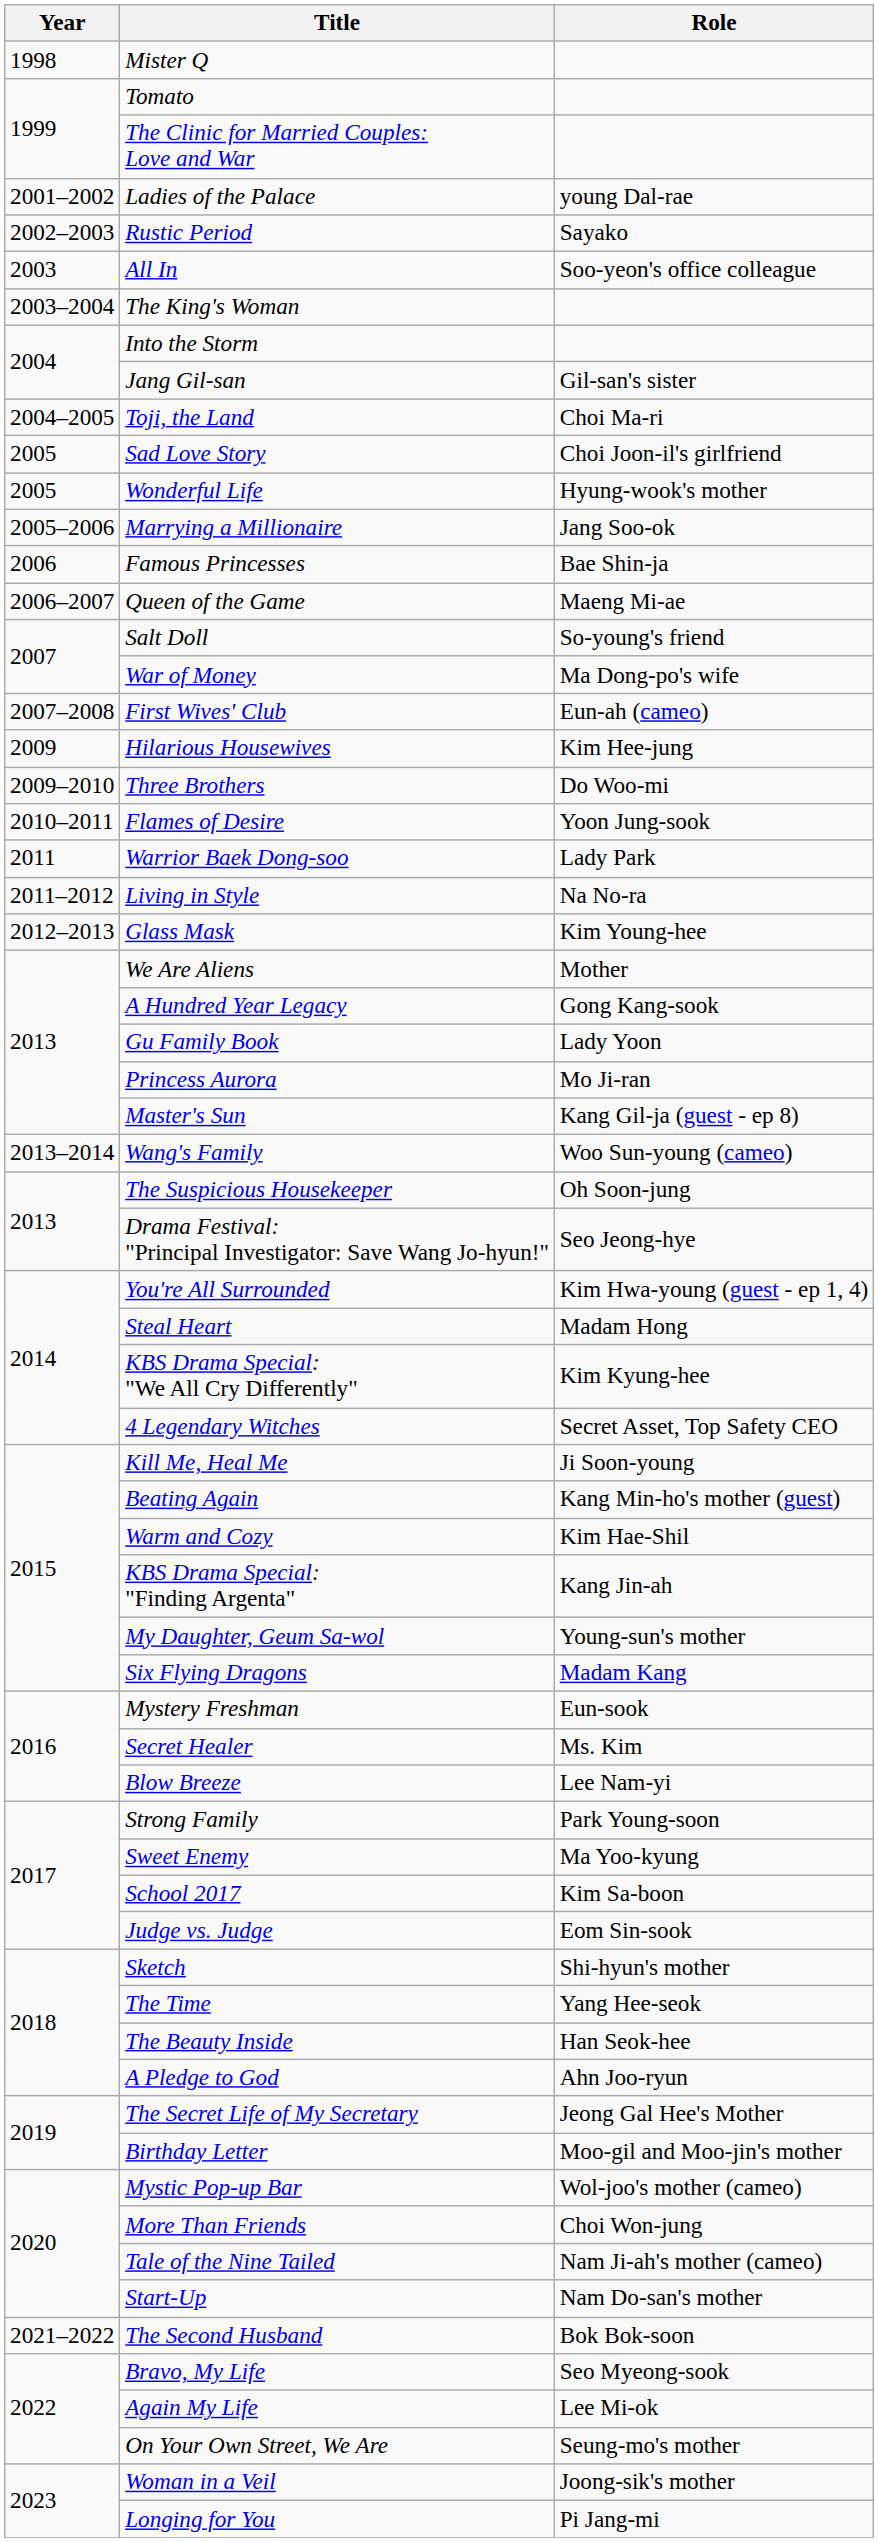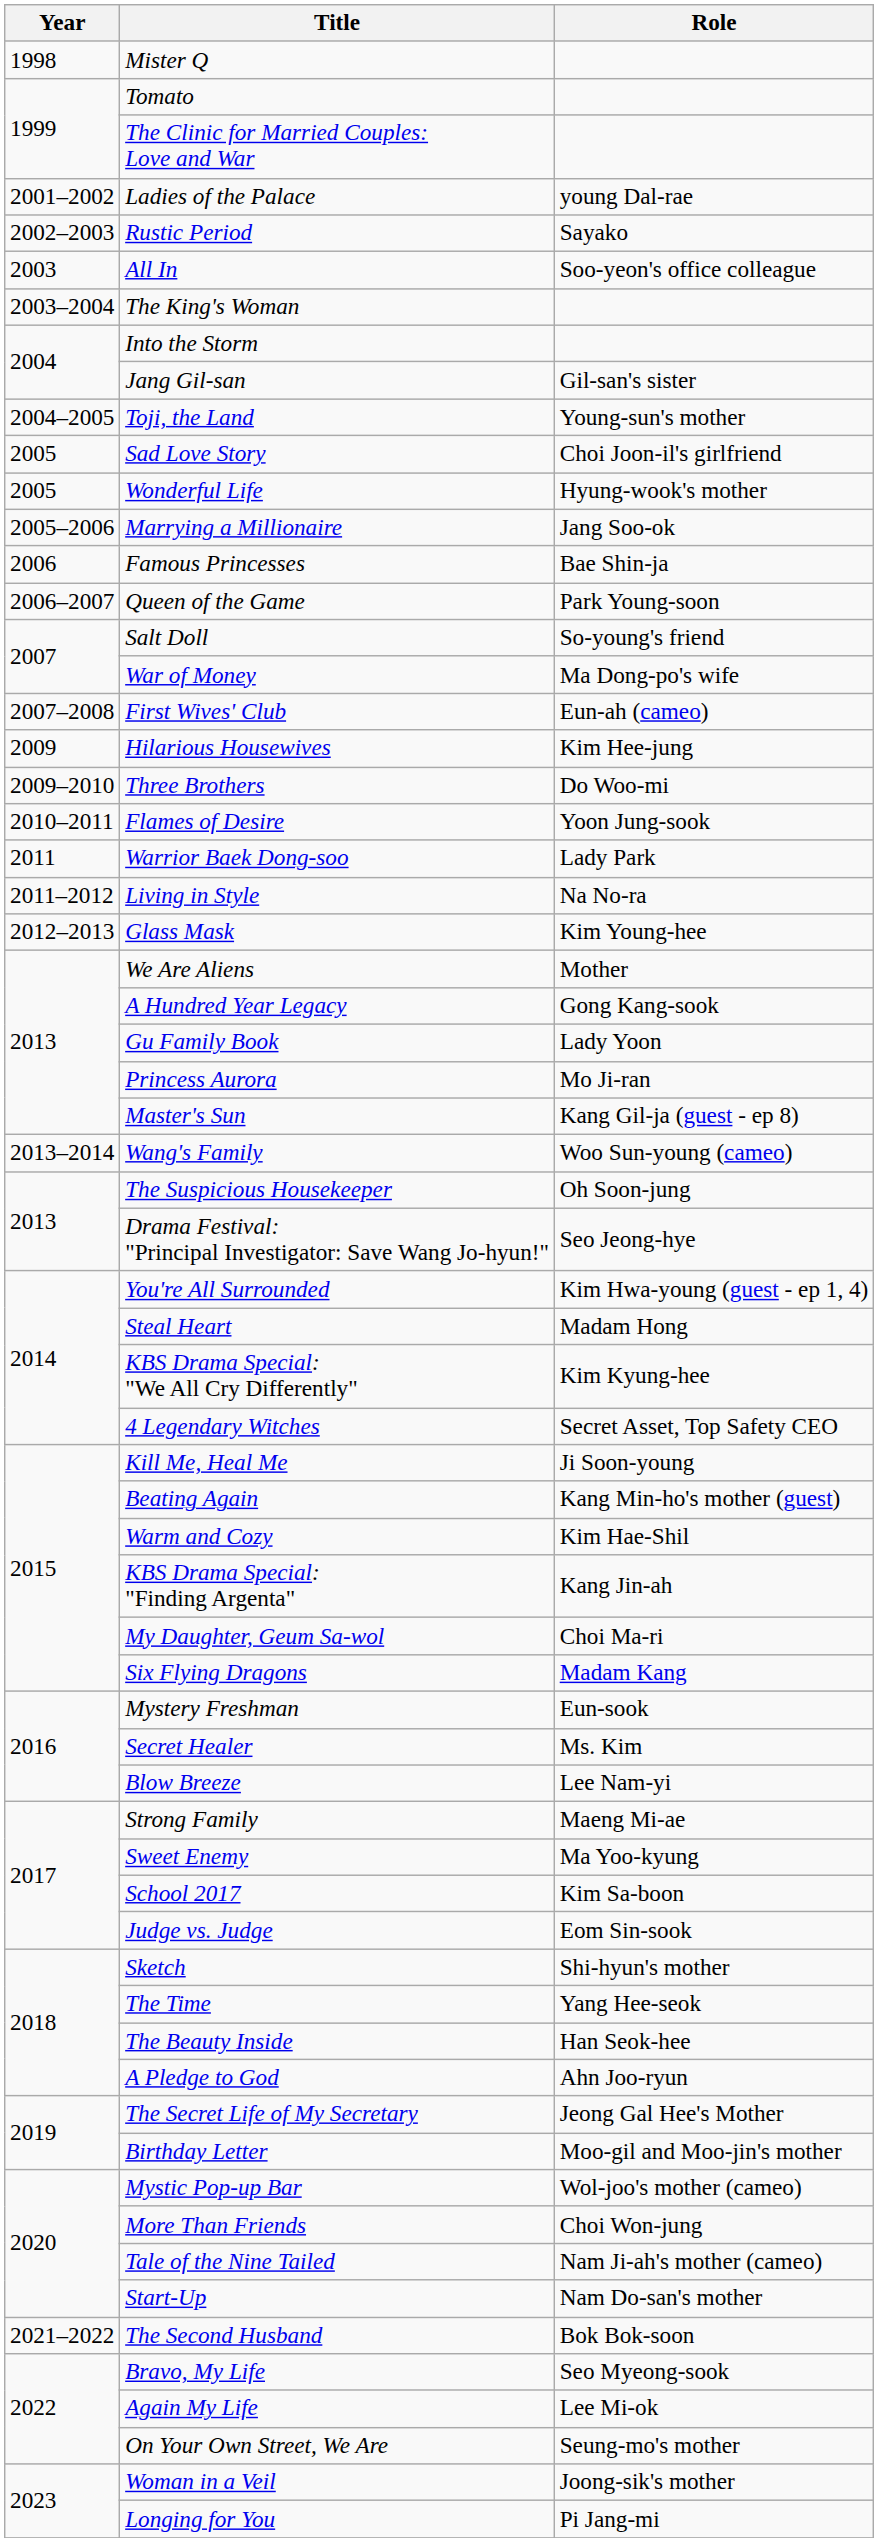(612, 416) Choi Ma-ri -> (652, 416) Young-sun's mother
(623, 600) Maeng Mi-ae -> (640, 600) Park Young-soon
(652, 1635) Young-sun's mother -> (612, 1635) Choi Ma-ri
(640, 1819) Park Young-soon -> (623, 1819) Maeng Mi-ae
